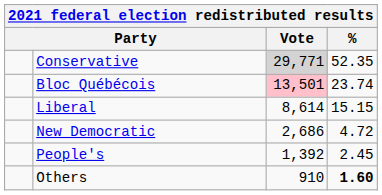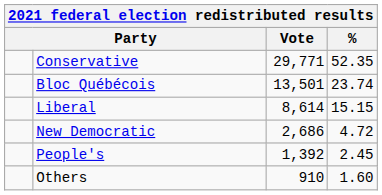(299, 62) lightgrey background -> (299, 62) no background
(299, 85) pink background -> (299, 85) no background
(357, 178) bold -> (357, 178) normal
